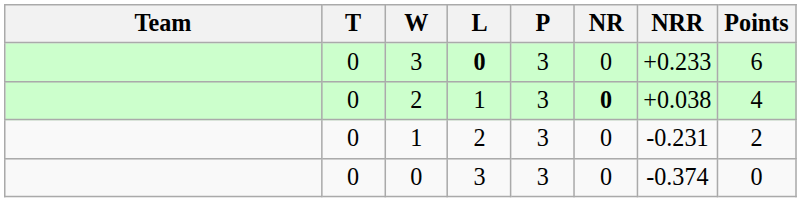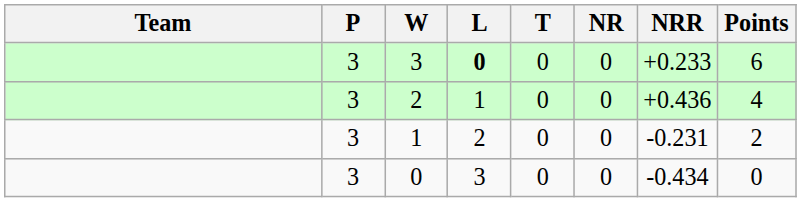columns swapped: (543, 23) <-> (353, 23)
(606, 100) bold -> (606, 100) normal
(677, 100) +0.038 -> (677, 100) +0.436
(677, 176) -0.374 -> (677, 176) -0.434
